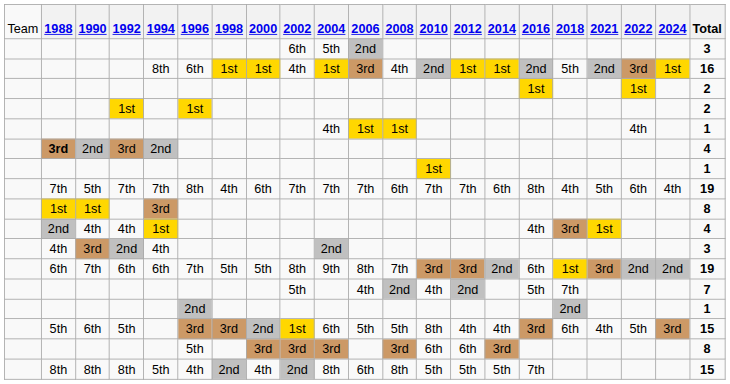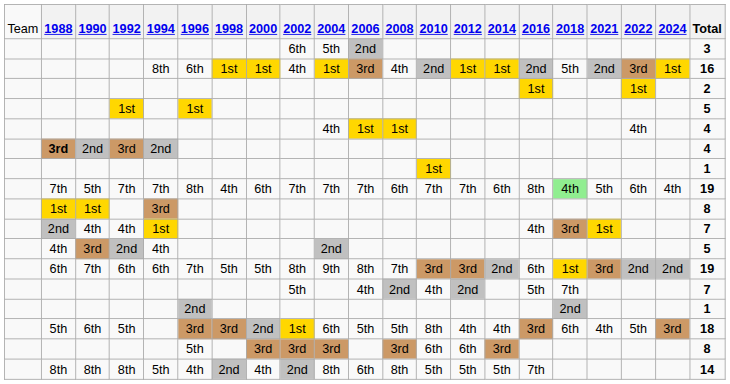(707, 109) 2 -> (707, 109) 5
(707, 129) 1 -> (707, 129) 4
(570, 189) no background -> (570, 189) lightgreen background
(707, 229) 4 -> (707, 229) 7
(707, 249) 3 -> (707, 249) 5
(707, 329) 15 -> (707, 329) 18
(707, 369) 15 -> (707, 369) 14
